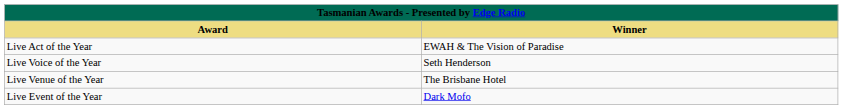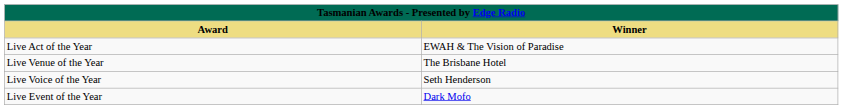rows swapped: (54, 63) <-> (55, 79)
